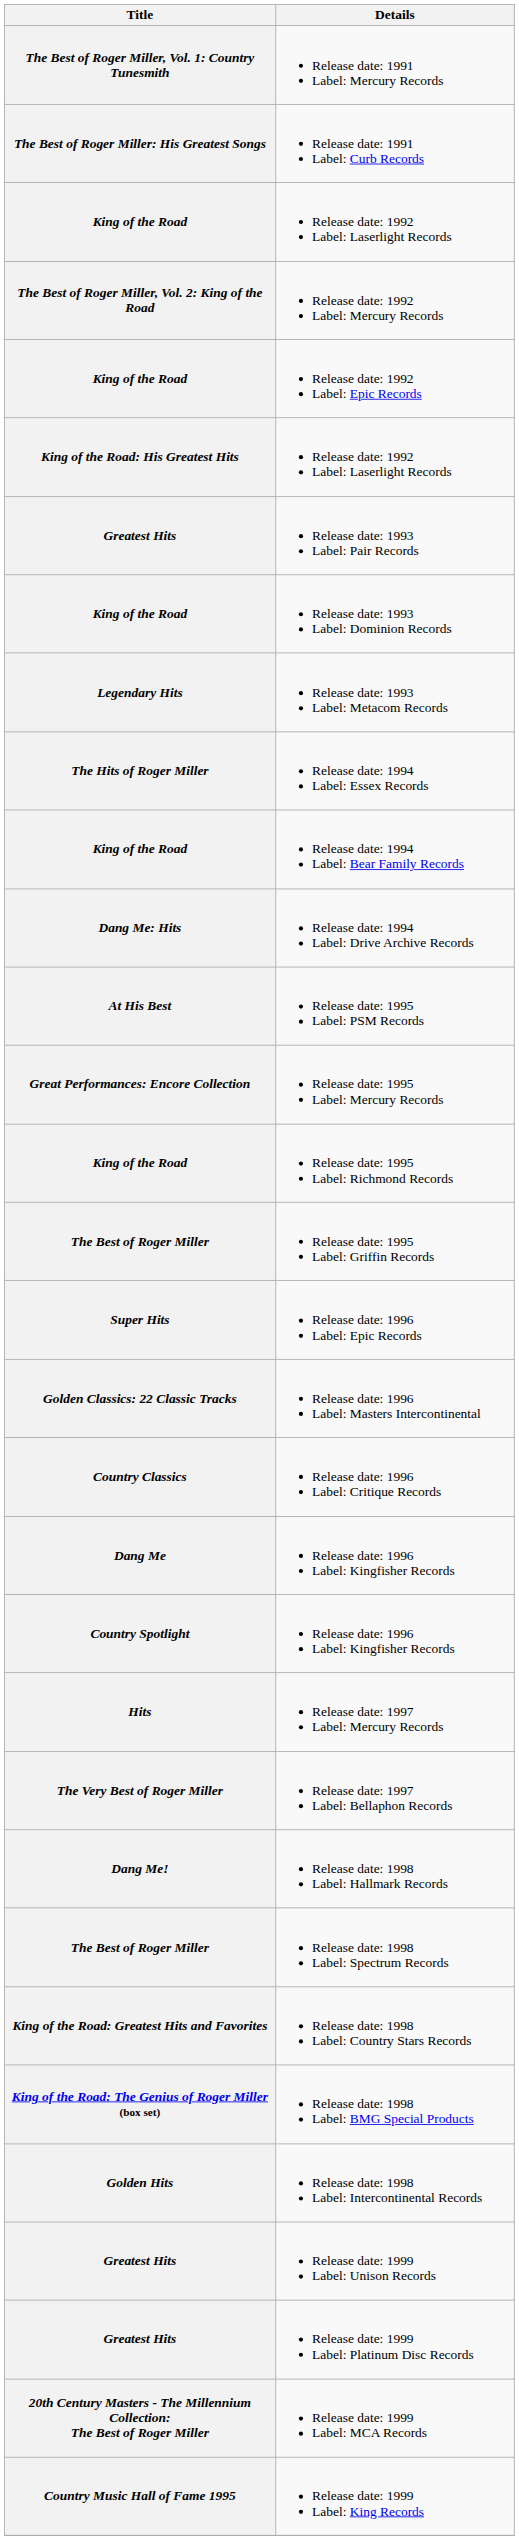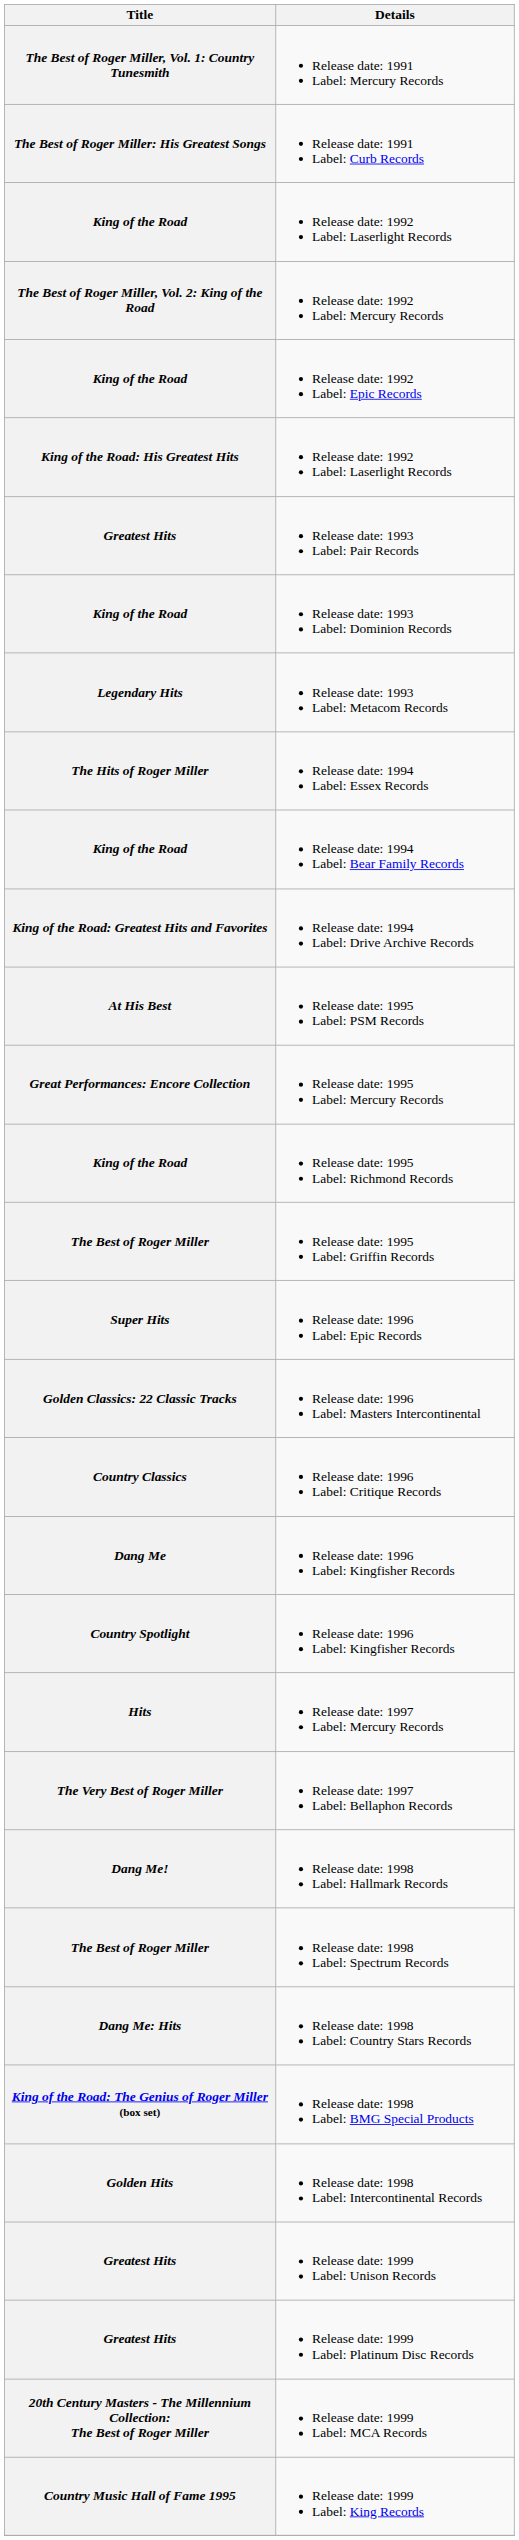(140, 927) Dang Me: Hits -> (140, 927) King of the Road: Greatest Hits and Favorites
(140, 2025) King of the Road: Greatest Hits and Favorites -> (140, 2025) Dang Me: Hits
